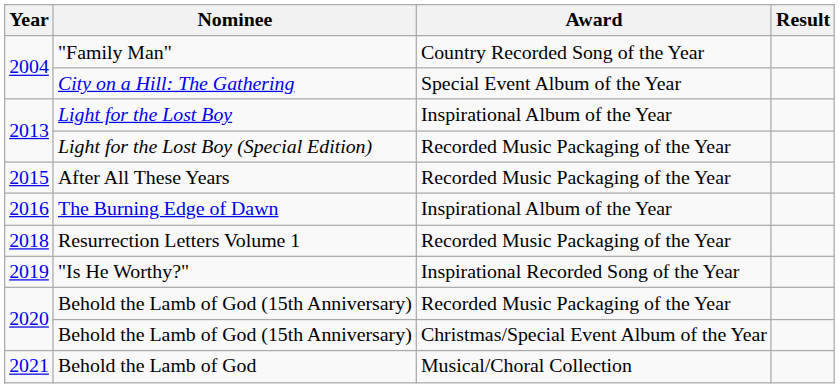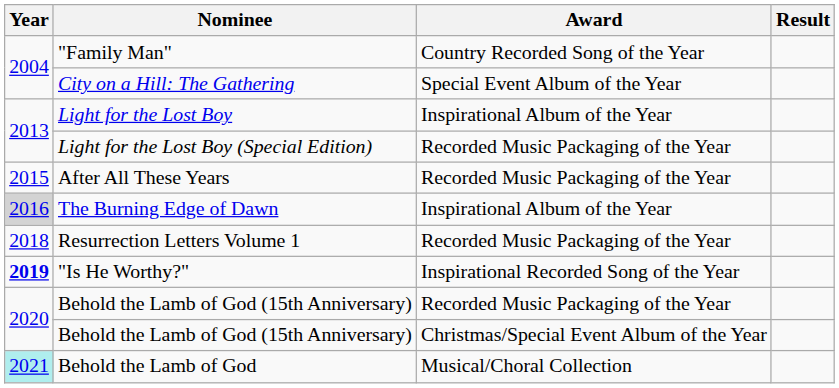(29, 209) no background -> (29, 209) lightgrey background
(29, 271) normal -> (29, 271) bold
(29, 366) no background -> (29, 366) paleturquoise background
